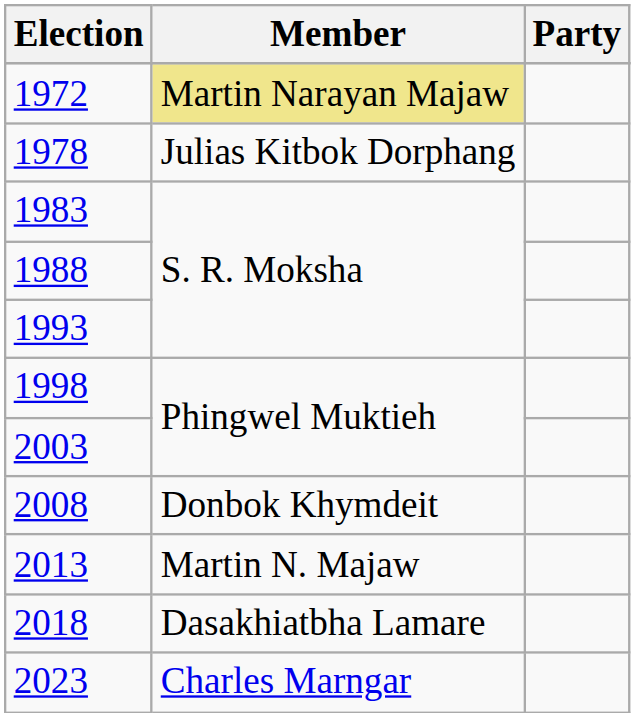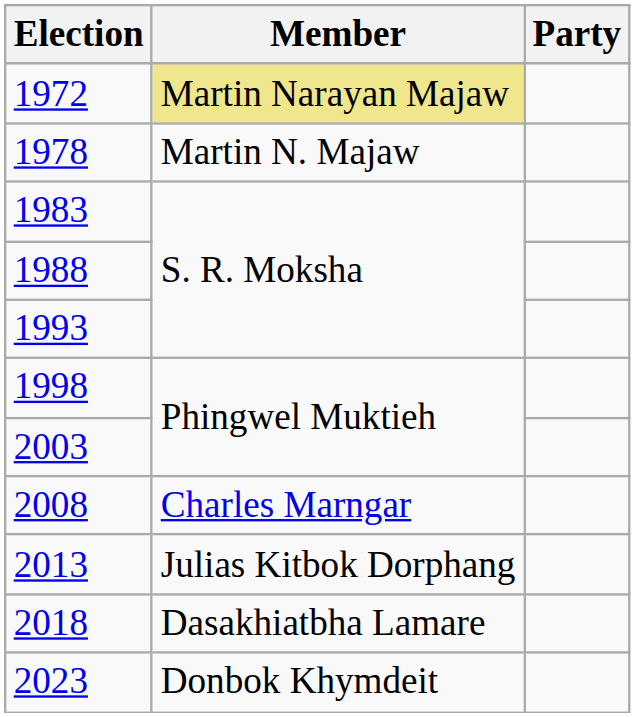(338, 151) Julias Kitbok Dorphang -> (290, 151) Martin N. Majaw
(299, 504) Donbok Khymdeit -> (286, 504) Charles Marngar
(290, 563) Martin N. Majaw -> (338, 563) Julias Kitbok Dorphang
(286, 681) Charles Marngar -> (299, 681) Donbok Khymdeit
